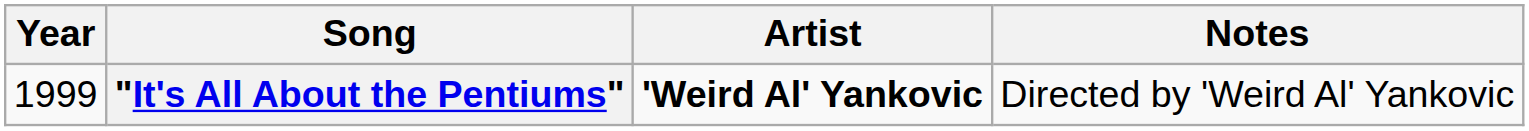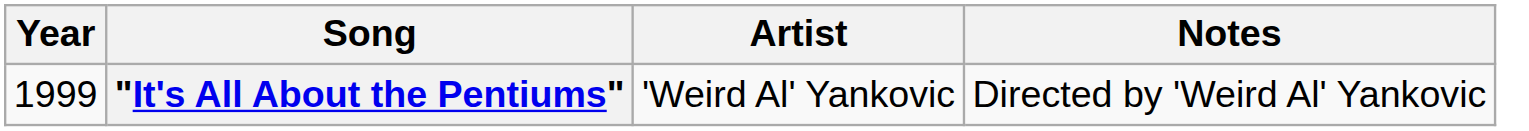(812, 93) bold -> (799, 93) normal
